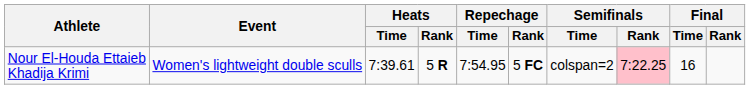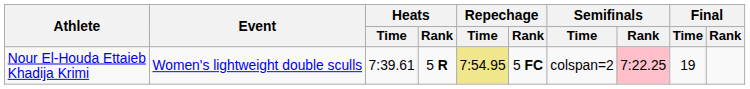(483, 66) no background -> (483, 66) khaki background
(688, 66) 16 -> (688, 66) 19
